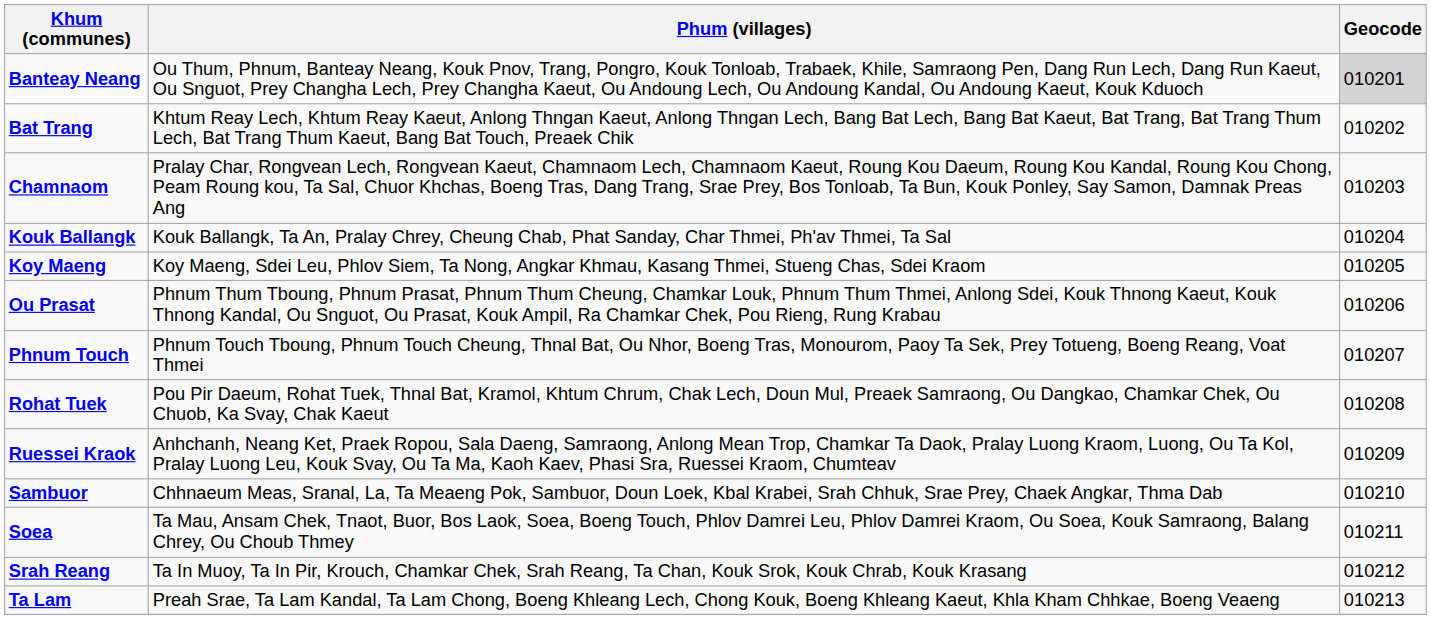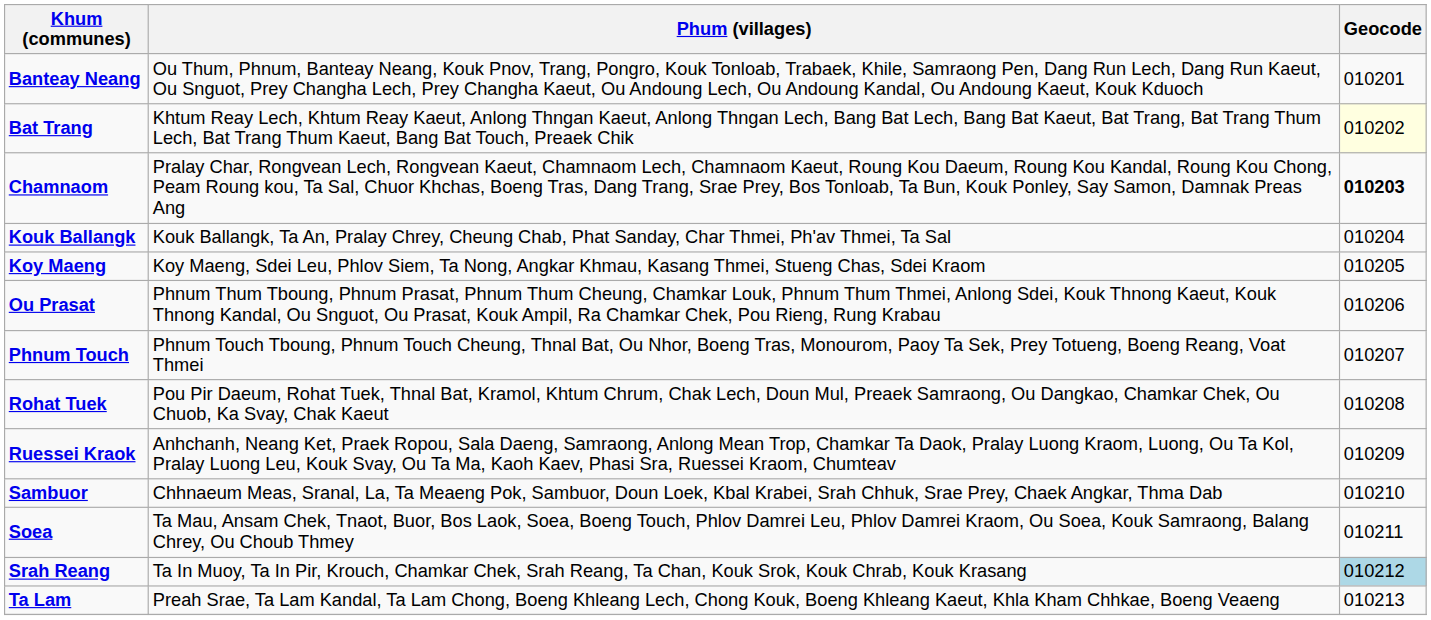(1374, 78) lightgrey background -> (1374, 78) no background
(1374, 128) no background -> (1374, 128) lightyellow background
(1374, 187) normal -> (1374, 187) bold
(1374, 571) no background -> (1374, 571) lightblue background
